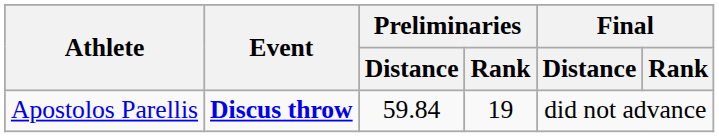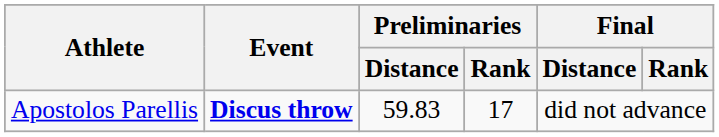(412, 110) 59.84 -> (412, 110) 59.83
(500, 110) 19 -> (500, 110) 17
